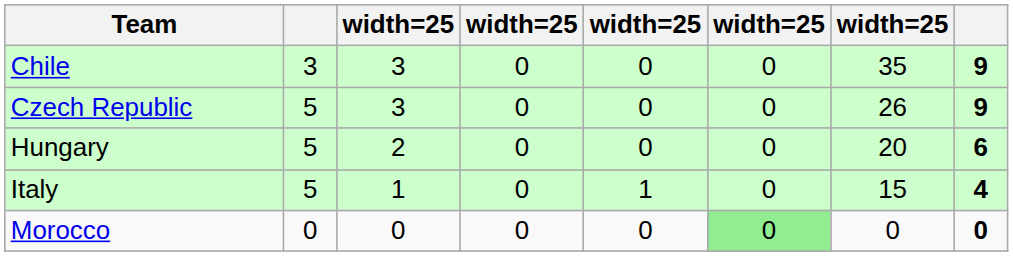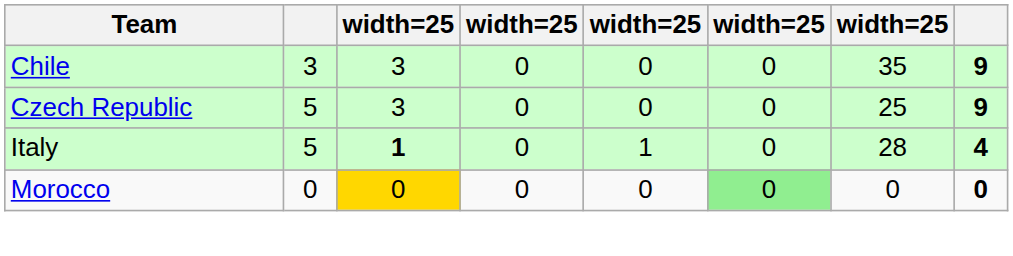(893, 107) 26 -> (893, 107) 25
- row: (60, 148)
(398, 189) normal -> (398, 148) bold
(893, 189) 15 -> (893, 148) 28
(398, 230) no background -> (398, 189) gold background
